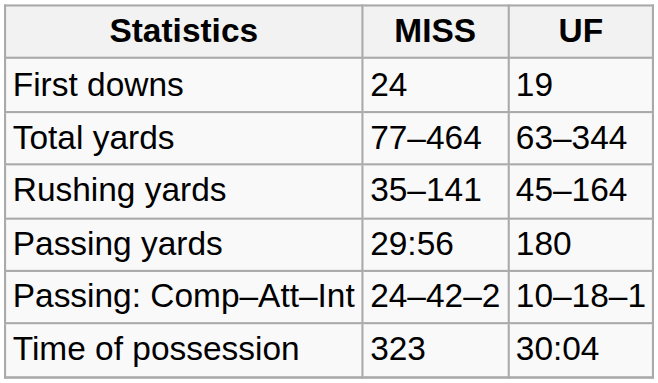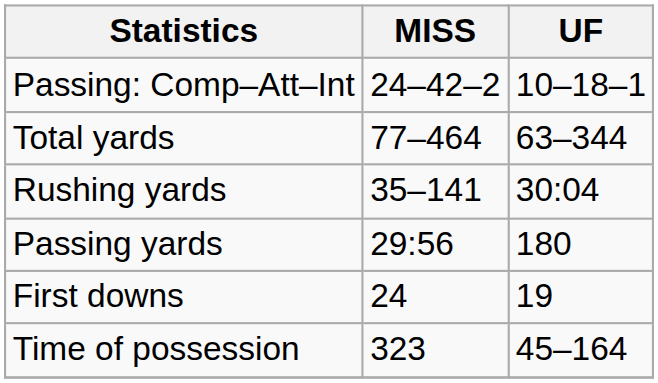rows swapped: (98, 84) <-> (184, 296)
(572, 190) 45–164 -> (558, 190) 30:04
(558, 349) 30:04 -> (572, 349) 45–164
